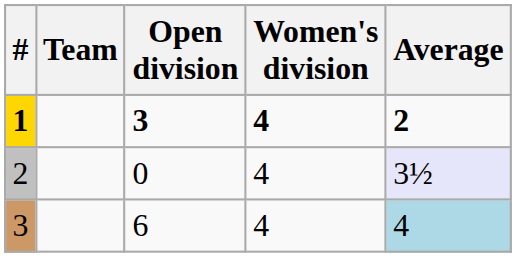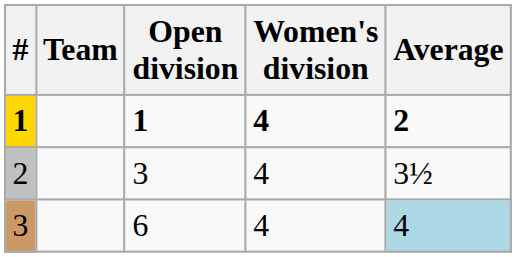(140, 120) 3 -> (140, 120) 1
(140, 173) 0 -> (140, 173) 3
(413, 173) lavender background -> (413, 173) no background
